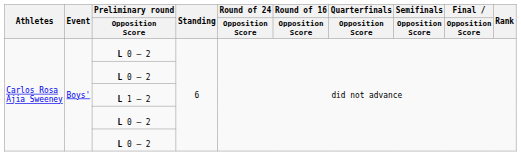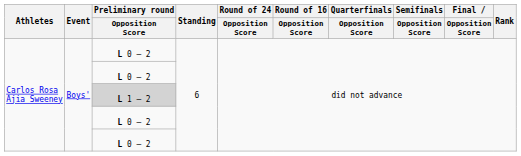(134, 99) no background -> (134, 99) lightgrey background
